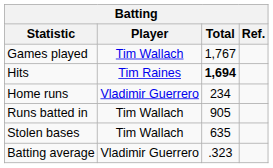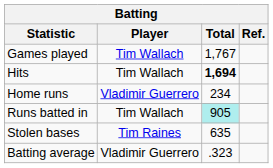(150, 73) Tim Raines -> (150, 73) Tim Wallach
(220, 113) no background -> (220, 113) paleturquoise background
(150, 133) Tim Wallach -> (150, 133) Tim Raines
